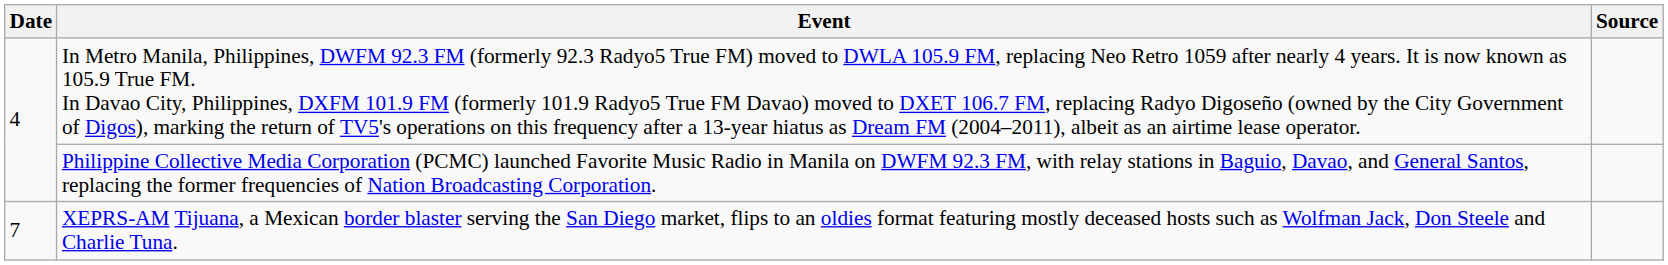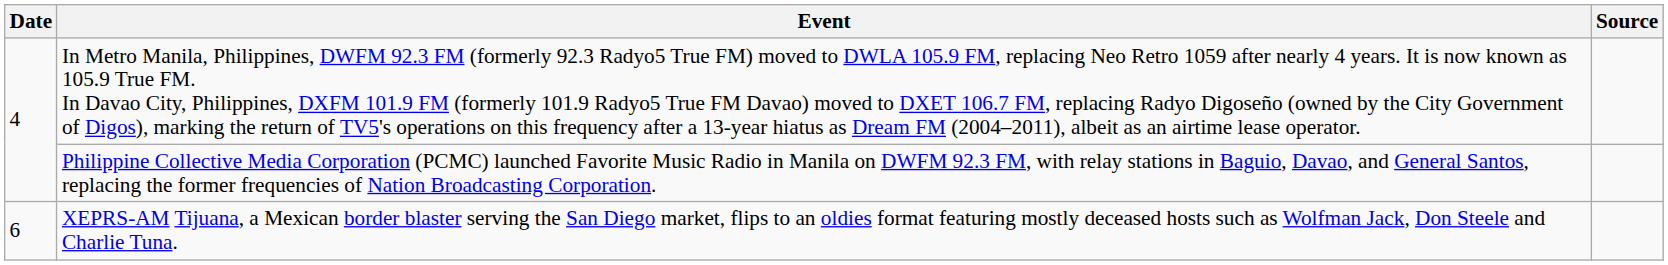(15, 230) 7 -> (15, 230) 6
